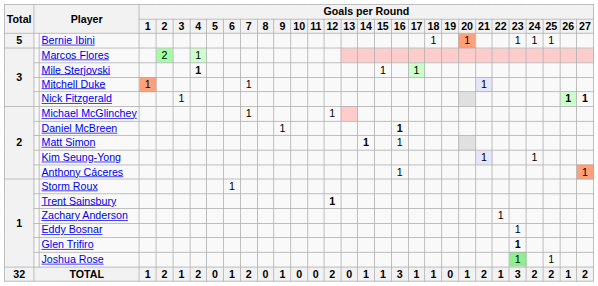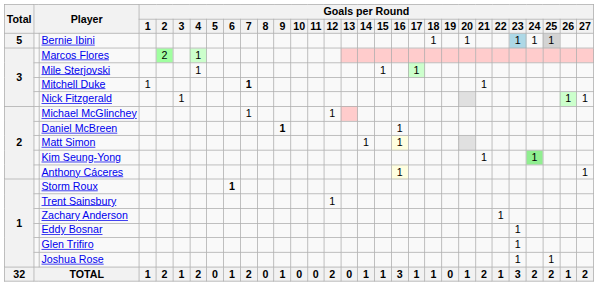(467, 41) lightsalmon background -> (467, 41) no background
(518, 41) no background -> (518, 41) lightblue background
(551, 41) no background -> (551, 41) lightgrey background
(198, 70) bold -> (198, 70) normal
(148, 85) lightsalmon background -> (148, 85) no background
(249, 85) normal -> (249, 85) bold
(484, 85) lavender background -> (484, 85) no background
(568, 99) bold -> (568, 99) normal
(585, 99) bold -> (585, 99) normal
(282, 128) normal -> (282, 128) bold
(400, 128) bold -> (400, 128) normal
(366, 143) bold -> (366, 143) normal
(400, 143) no background -> (400, 143) lightyellow background
(484, 158) lavender background -> (484, 158) no background
(534, 158) no background -> (534, 158) lightgreen background
(400, 172) no background -> (400, 172) lightyellow background
(585, 172) lightsalmon background -> (585, 172) no background
(232, 187) normal -> (232, 187) bold
(332, 201) bold -> (332, 201) normal
(518, 245) bold -> (518, 245) normal
(518, 260) lightgreen background -> (518, 260) no background
